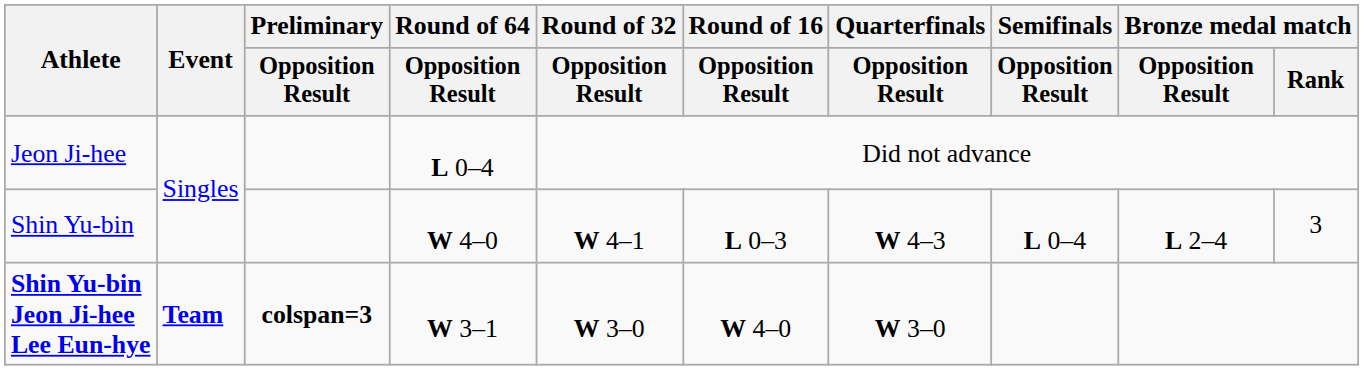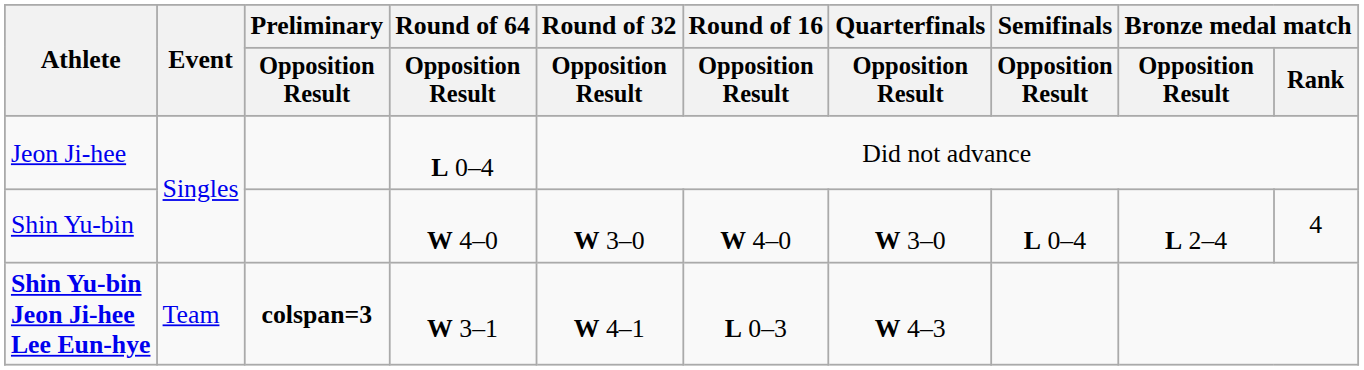(609, 240) W 4–1 -> (609, 240) W 3–0
(756, 240) L 0–3 -> (756, 240) W 4–0
(910, 240) W 4–3 -> (910, 240) W 3–0
(1316, 225) 3 -> (1316, 225) 4
(193, 313) bold -> (191, 313) normal
(609, 329) W 3–0 -> (609, 329) W 4–1
(756, 329) W 4–0 -> (756, 329) L 0–3
(910, 329) W 3–0 -> (910, 329) W 4–3
